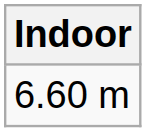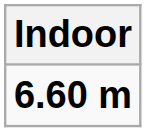(72, 94) normal -> (73, 94) bold
